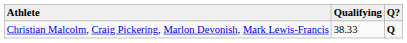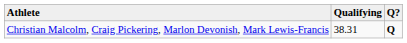(346, 29) 38.33 -> (346, 29) 38.31
